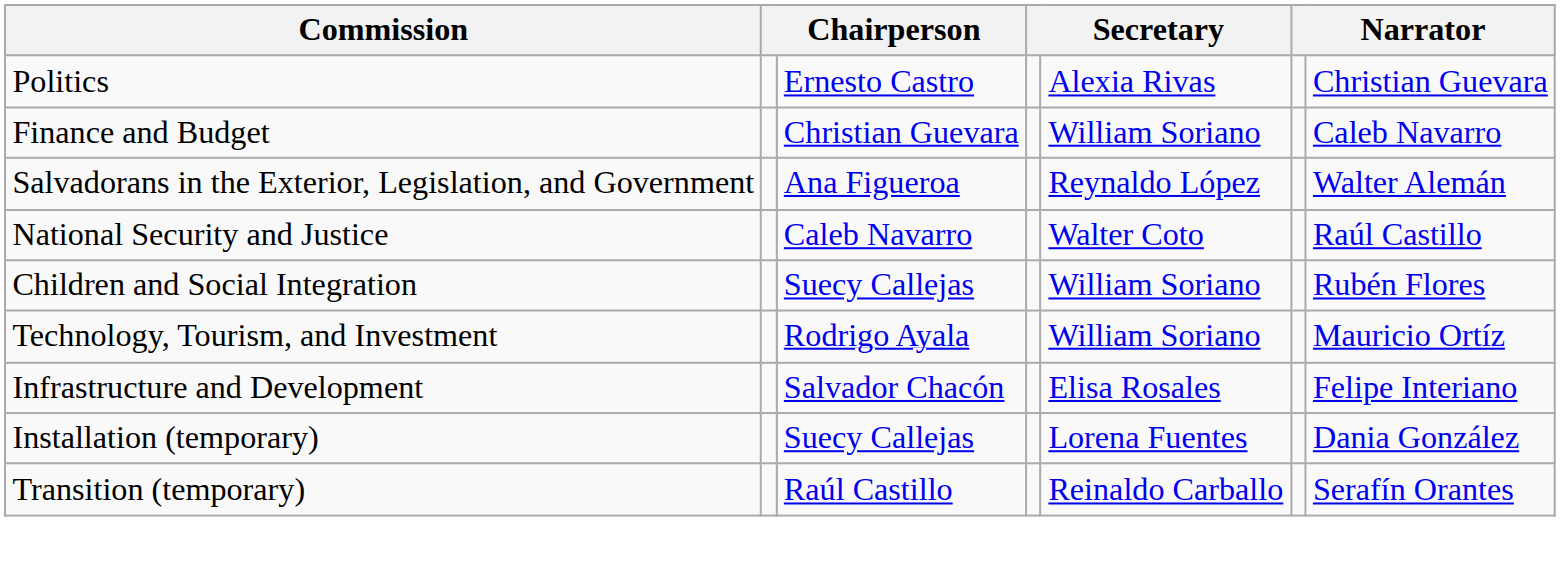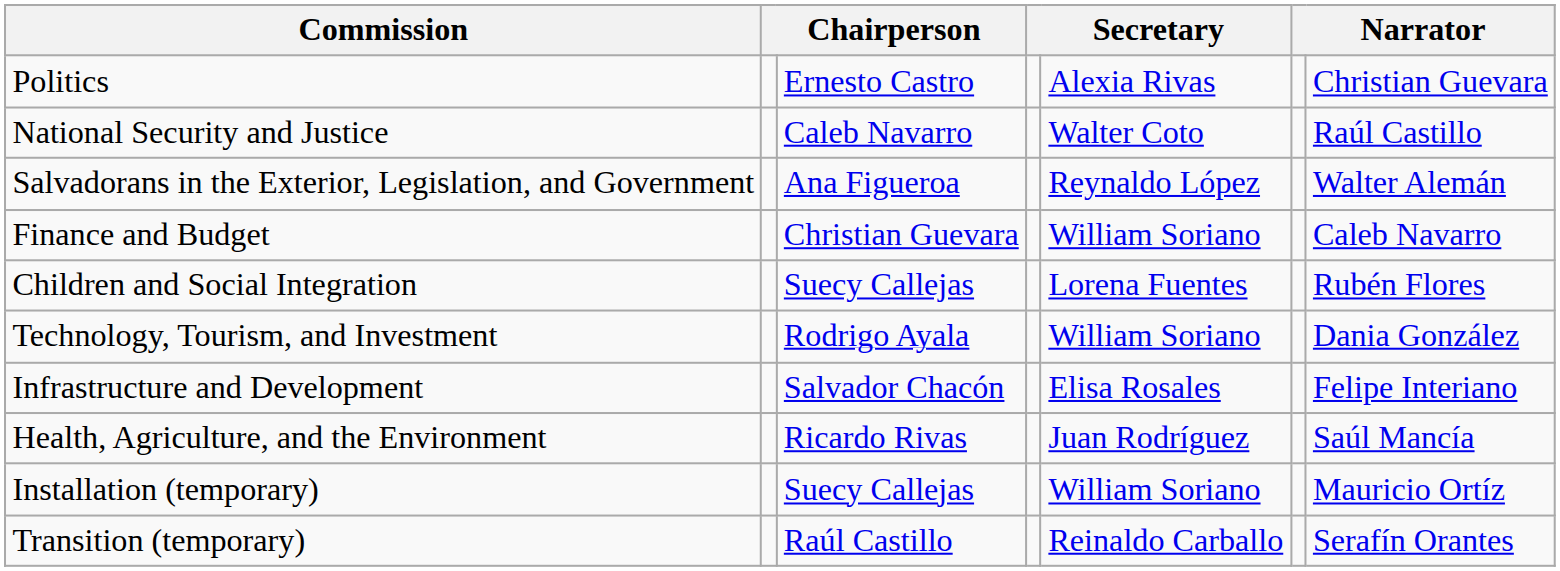rows swapped: (141, 132) <-> (200, 234)
(1154, 285) William Soriano -> (1148, 285) Lorena Fuentes
(1409, 336) Mauricio Ortíz -> (1416, 336) Dania González
+ row: (279, 438)
(1148, 438) Lorena Fuentes -> (1154, 489) William Soriano
(1416, 438) Dania González -> (1409, 489) Mauricio Ortíz
